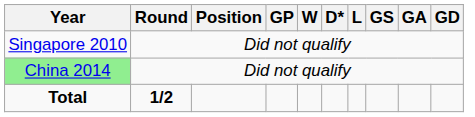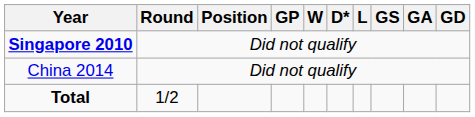(68, 44) normal -> (70, 44) bold
(68, 71) lightgreen background -> (70, 71) no background
(161, 97) bold -> (167, 97) normal
